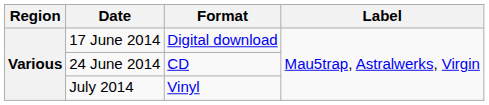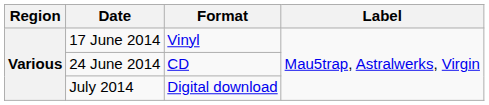(222, 40) Digital download -> (183, 40) Vinyl
(183, 87) Vinyl -> (222, 87) Digital download
